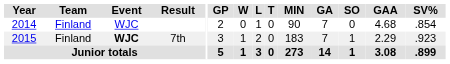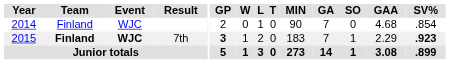(73, 38) normal -> (75, 38) bold
(221, 38) normal -> (223, 38) bold
(426, 38) normal -> (426, 38) bold
